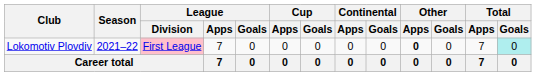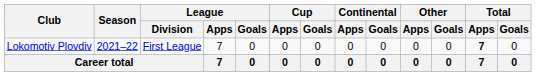(172, 46) pink background -> (172, 46) no background
(416, 46) bold -> (416, 46) normal
(481, 46) normal -> (481, 46) bold
(514, 46) paleturquoise background -> (514, 46) no background
